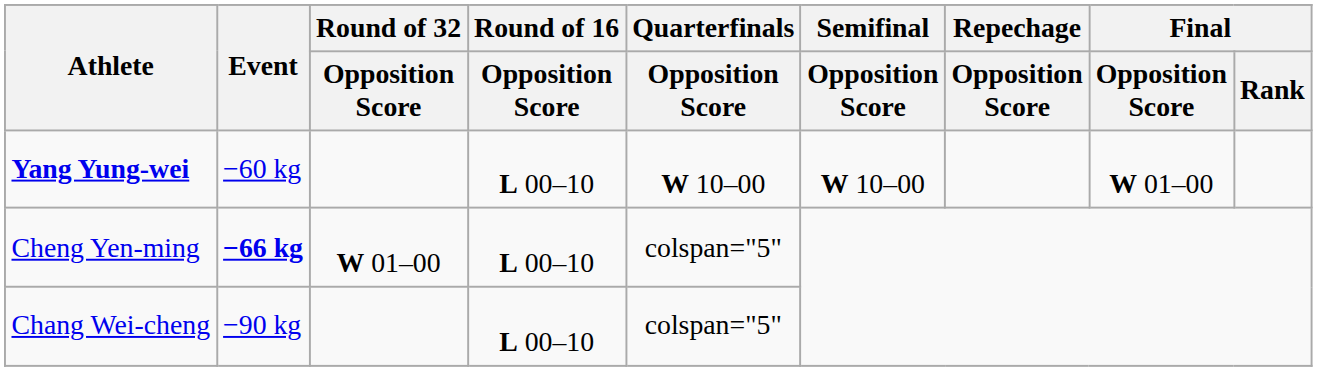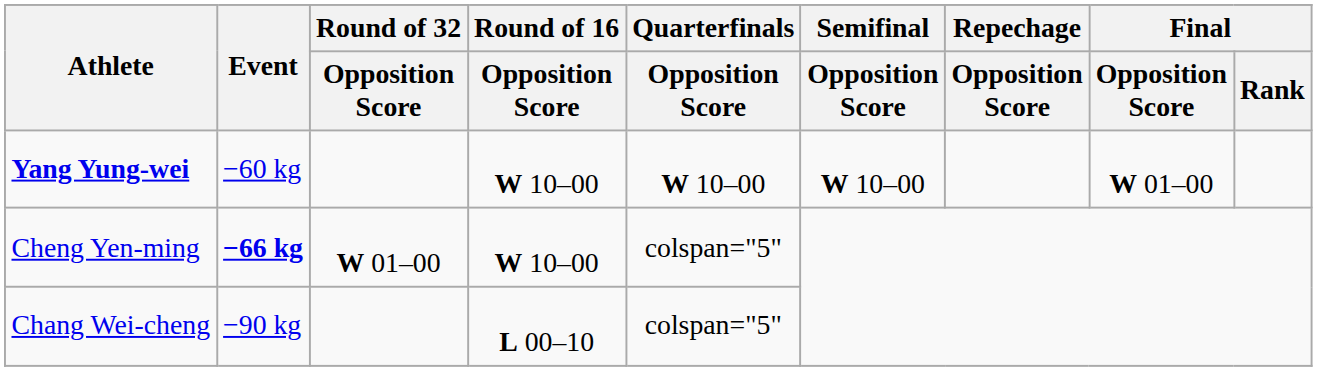(547, 185) L 00–10 -> (547, 185) W 10–00
(547, 263) L 00–10 -> (547, 263) W 10–00
